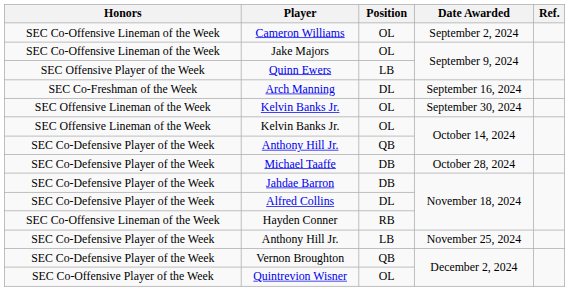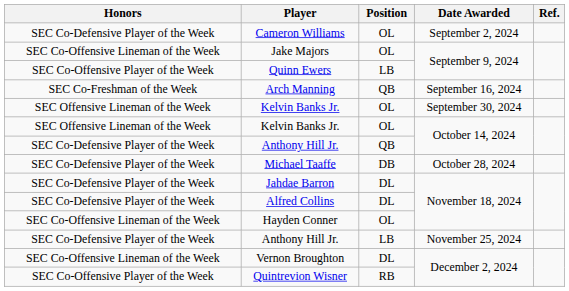(123, 32) SEC Co-Offensive Lineman of the Week -> (123, 32) SEC Co-Defensive Player of the Week
(123, 70) SEC Offensive Player of the Week -> (123, 70) SEC Co-Offensive Player of the Week
(387, 88) DL -> (387, 88) QB
(387, 182) DB -> (387, 182) DL
(387, 220) RB -> (387, 220) OL
(123, 257) SEC Co-Defensive Player of the Week -> (123, 257) SEC Co-Offensive Lineman of the Week
(387, 257) QB -> (387, 257) DL
(387, 276) OL -> (387, 276) RB
